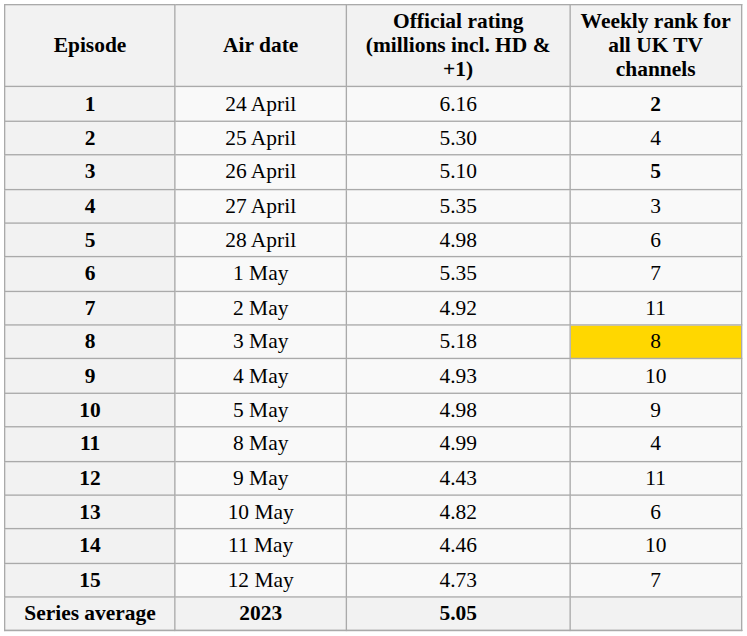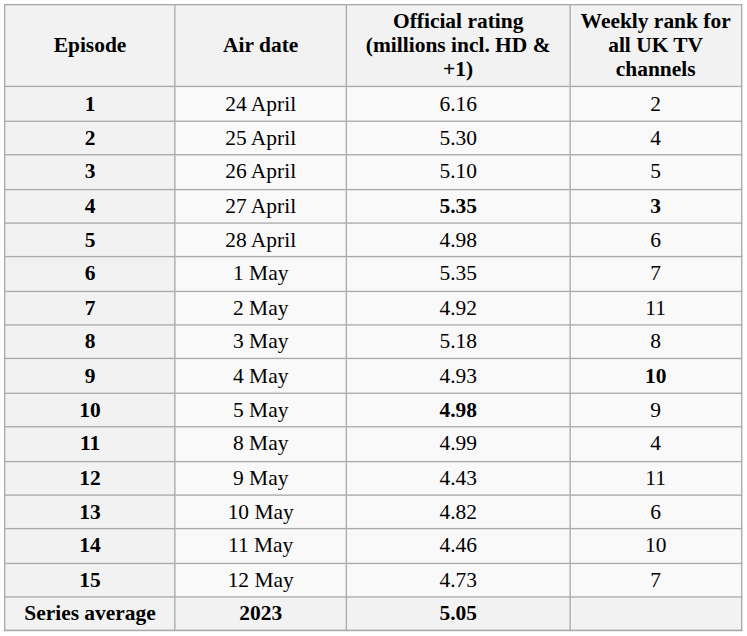(656, 103) bold -> (656, 103) normal
(656, 171) bold -> (656, 171) normal
(458, 205) normal -> (458, 205) bold
(656, 205) normal -> (656, 205) bold
(656, 341) gold background -> (656, 341) no background
(656, 375) normal -> (656, 375) bold
(458, 409) normal -> (458, 409) bold
